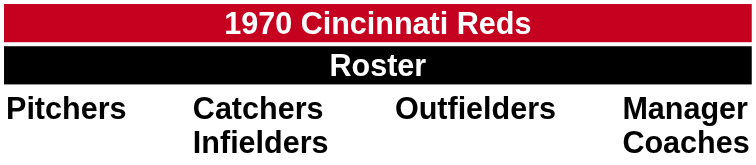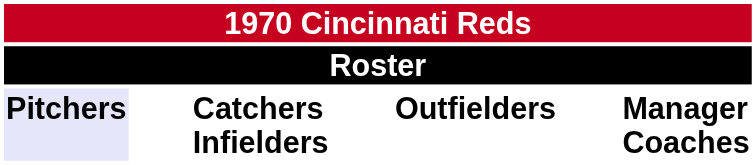(66, 108) no background -> (66, 108) lavender background
